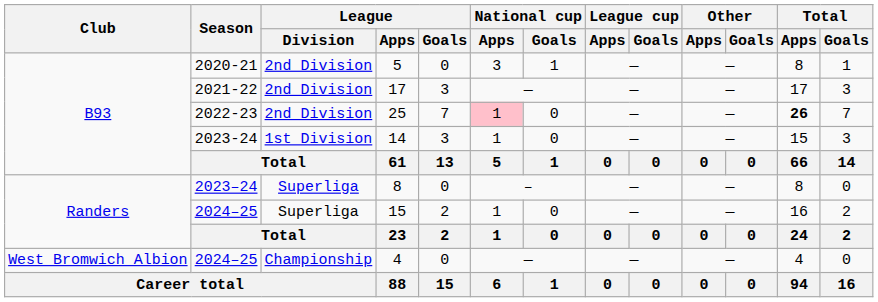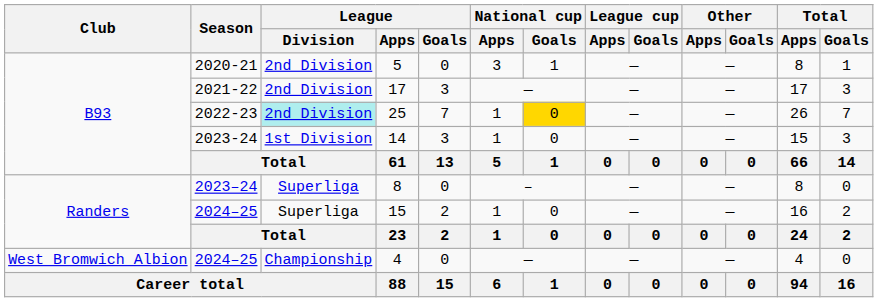(318, 114) no background -> (318, 114) paleturquoise background
(497, 114) pink background -> (497, 114) no background
(554, 114) no background -> (554, 114) gold background
(799, 114) bold -> (799, 114) normal
